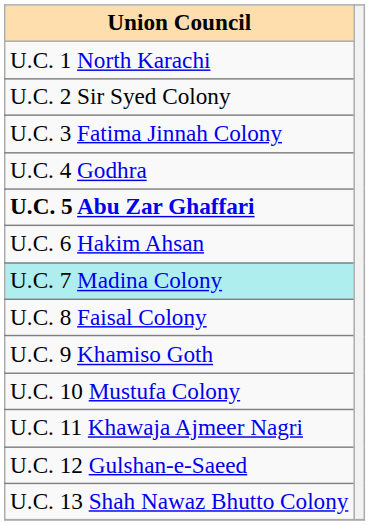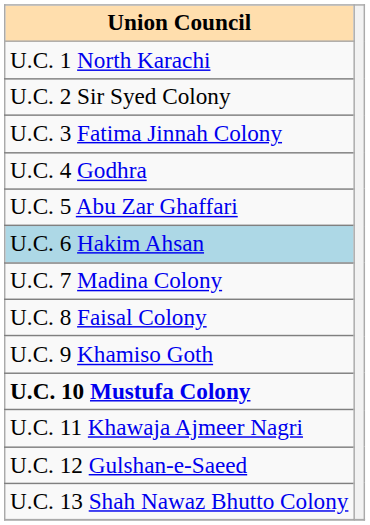(132, 207) bold -> (124, 207) normal
(107, 243) no background -> (107, 243) lightblue background
(116, 280) paleturquoise background -> (116, 280) no background
(125, 391) normal -> (130, 391) bold
